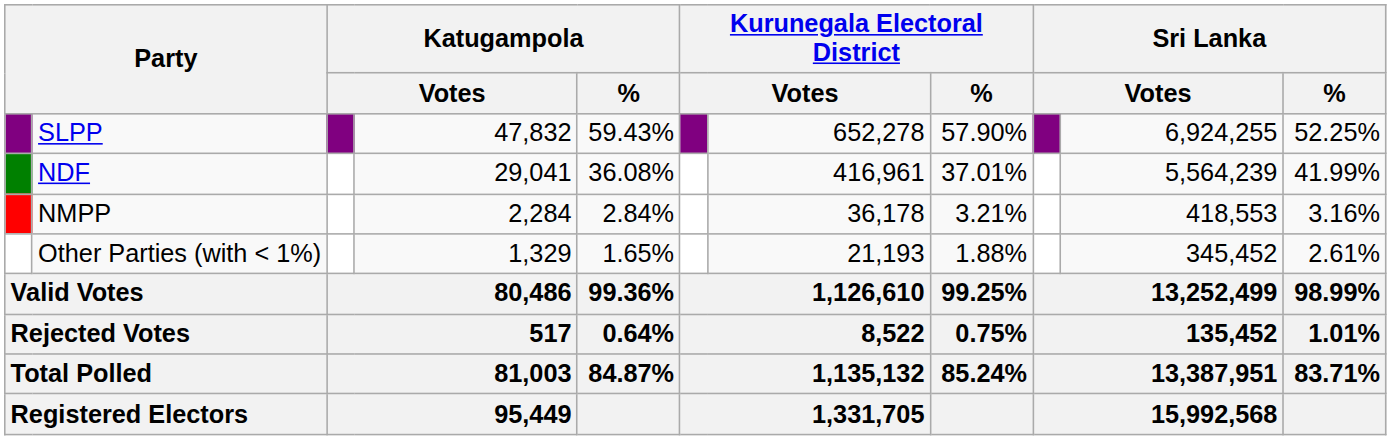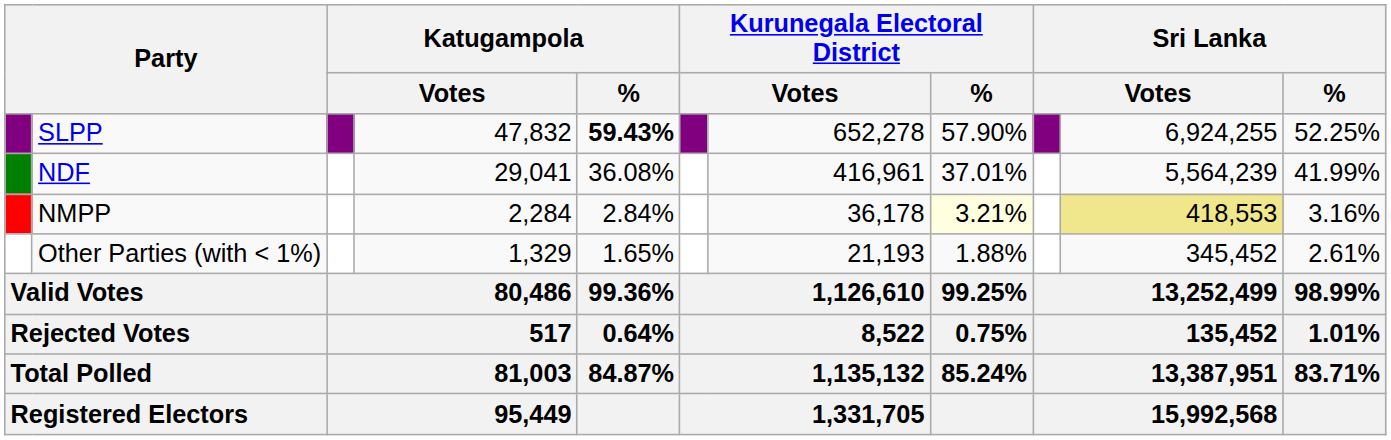(631, 133) normal -> (631, 133) bold
(991, 213) no background -> (991, 213) lightyellow background
(1232, 213) no background -> (1232, 213) khaki background
